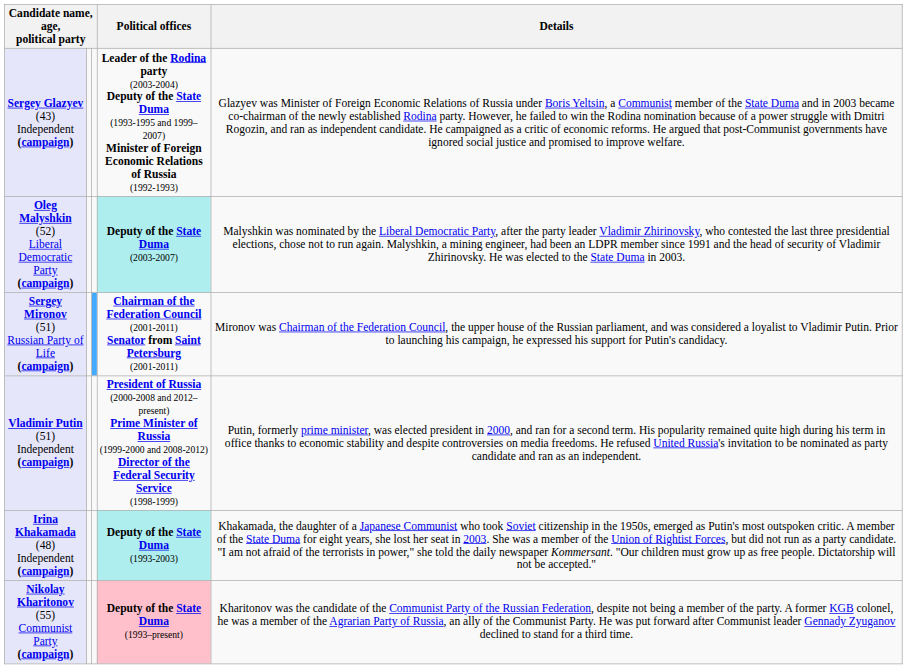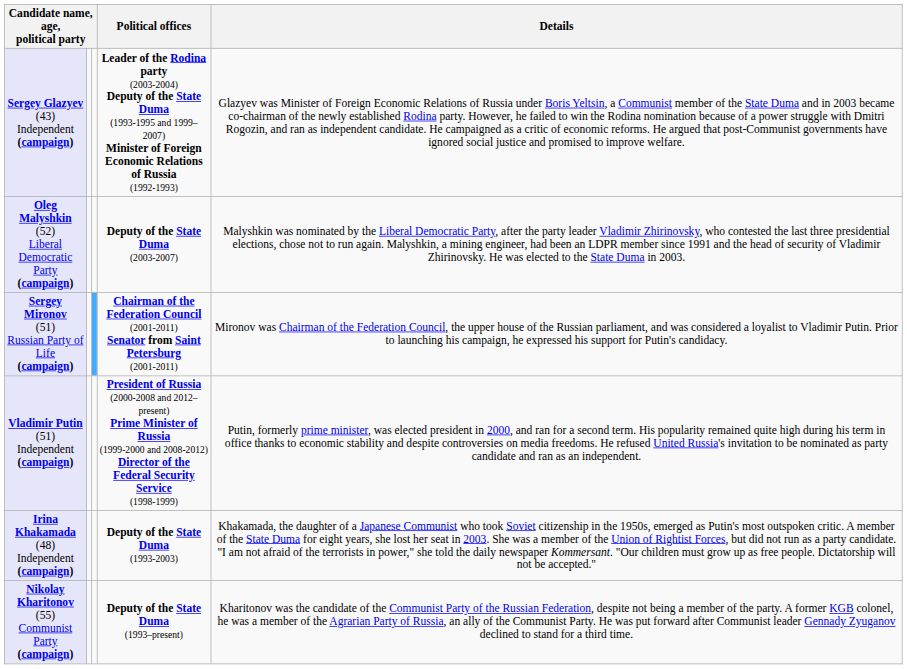(154, 244) paleturquoise background -> (154, 244) no background
(154, 545) paleturquoise background -> (154, 545) no background
(154, 622) pink background -> (154, 622) no background
